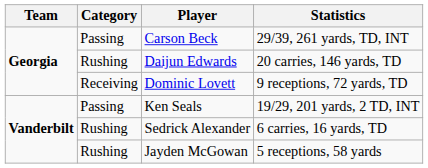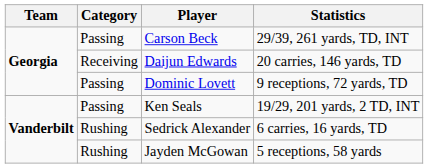(104, 61) Rushing -> (109, 61) Receiving
(109, 83) Receiving -> (102, 83) Passing
